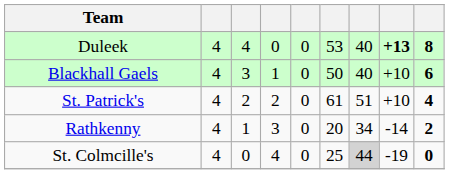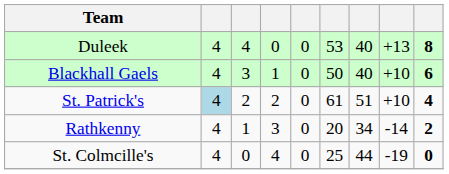(396, 45) bold -> (396, 45) normal
(216, 100) no background -> (216, 100) lightblue background
(364, 155) lightgrey background -> (364, 155) no background
